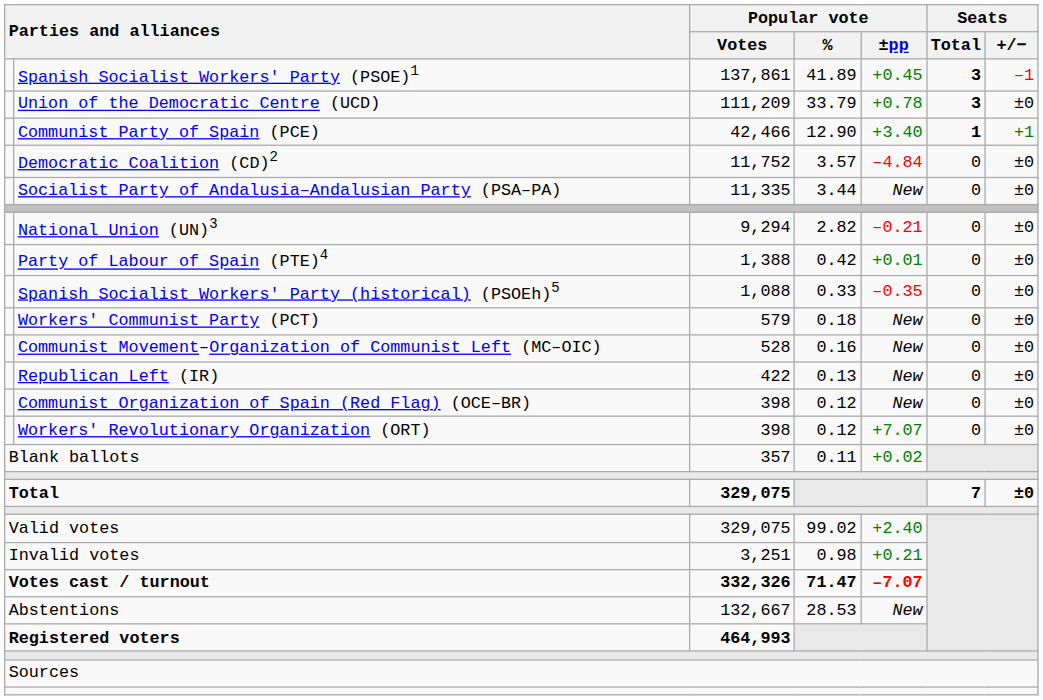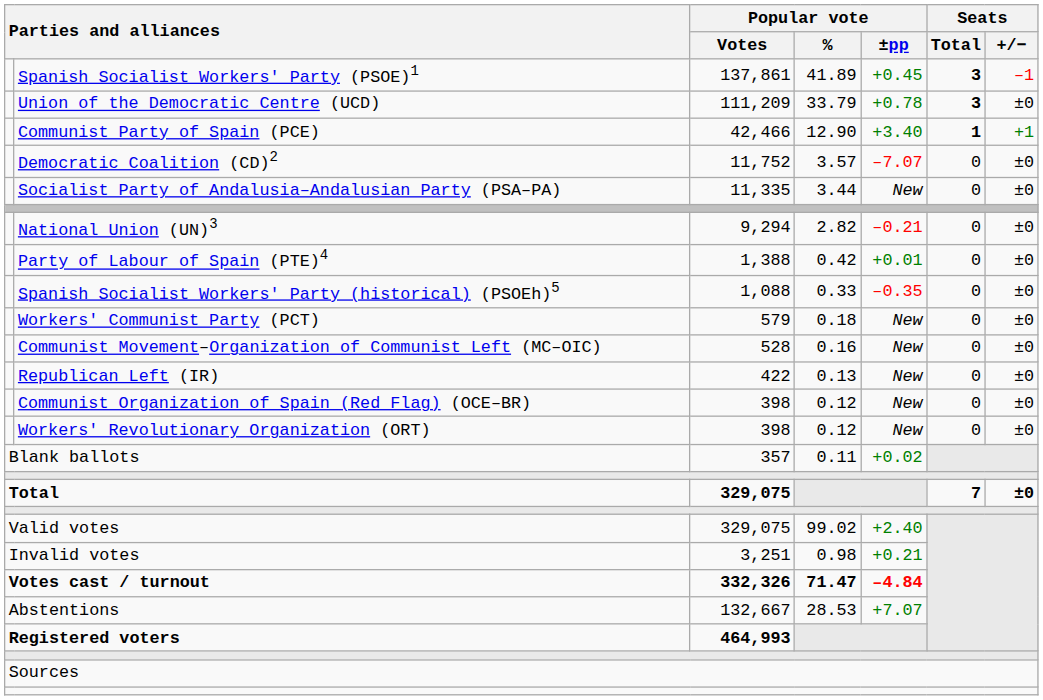(898, 161) –4.84 -> (898, 161) –7.07
(898, 430) +7.07 -> (908, 430) New
(898, 583) –7.07 -> (898, 583) –4.84
(908, 610) New -> (898, 610) +7.07
